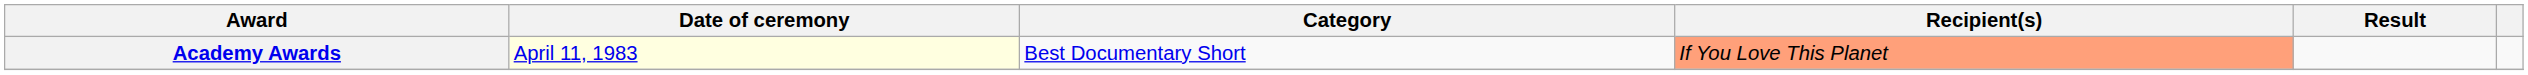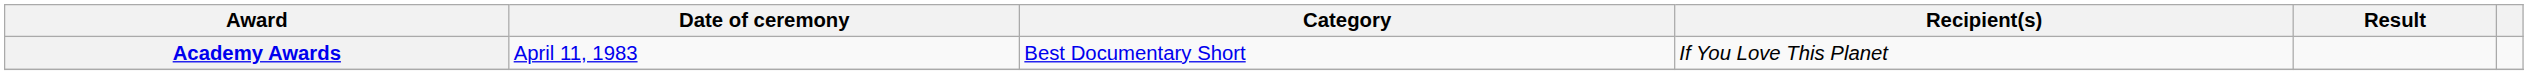(576, 52) lightyellow background -> (576, 52) no background
(1784, 52) lightsalmon background -> (1784, 52) no background
